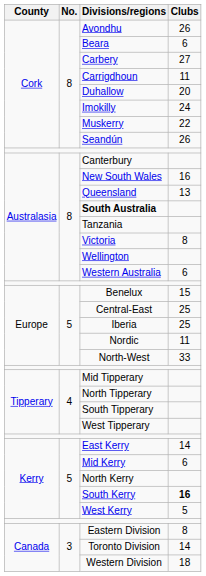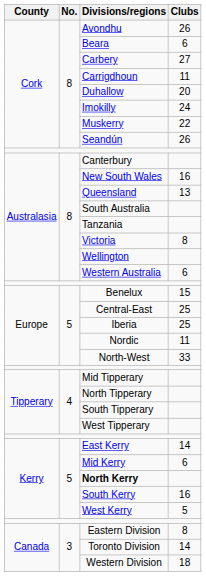(119, 208) bold -> (116, 208) normal
(108, 478) normal -> (110, 478) bold
(185, 494) bold -> (185, 494) normal
